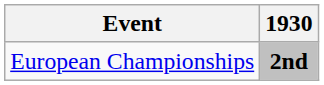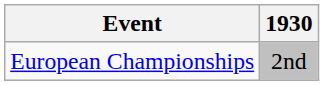(289, 60) bold -> (289, 60) normal
